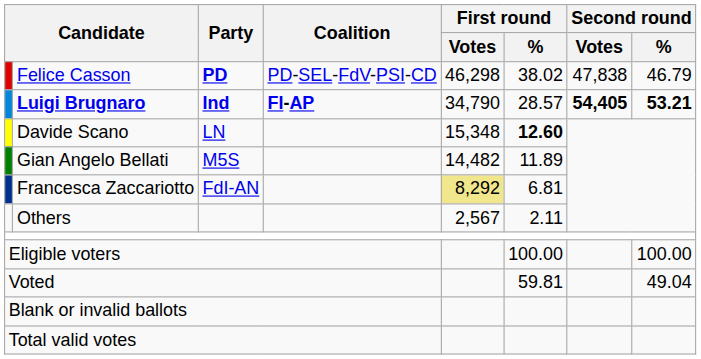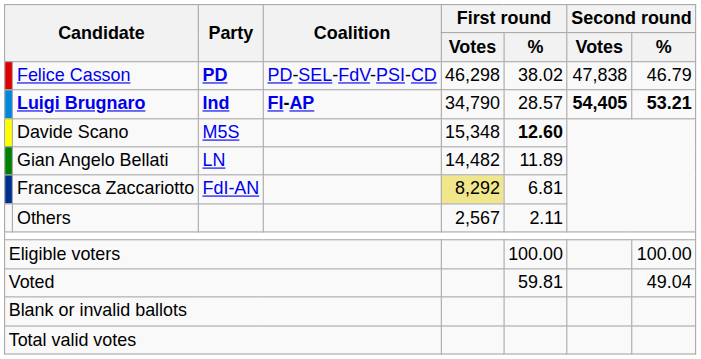(214, 132) LN -> (221, 132) M5S
(221, 160) M5S -> (214, 160) LN
